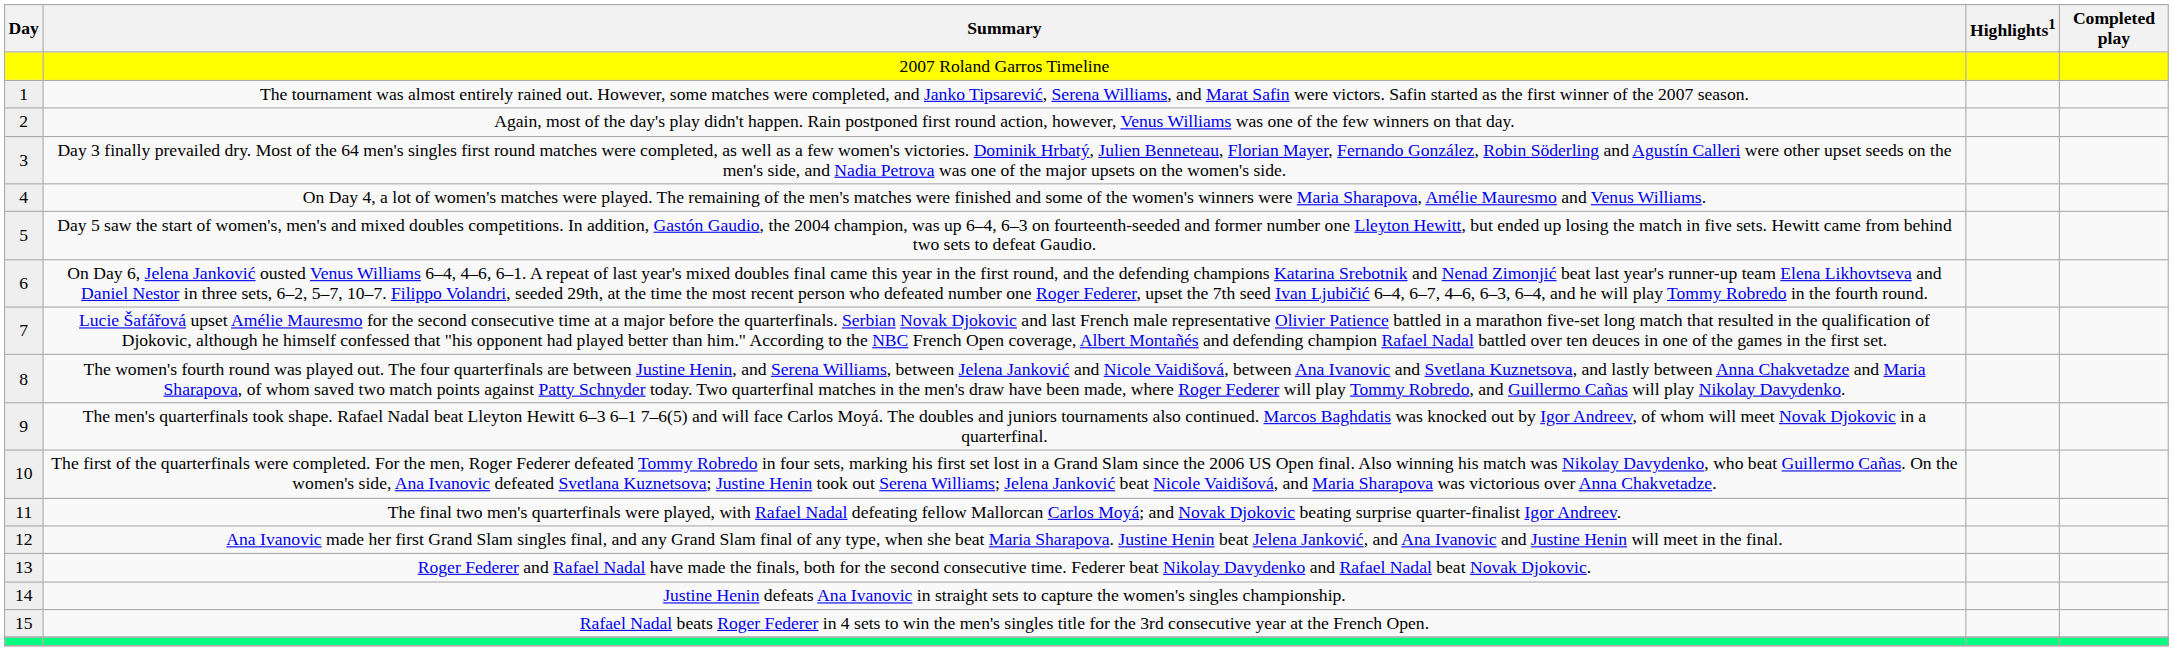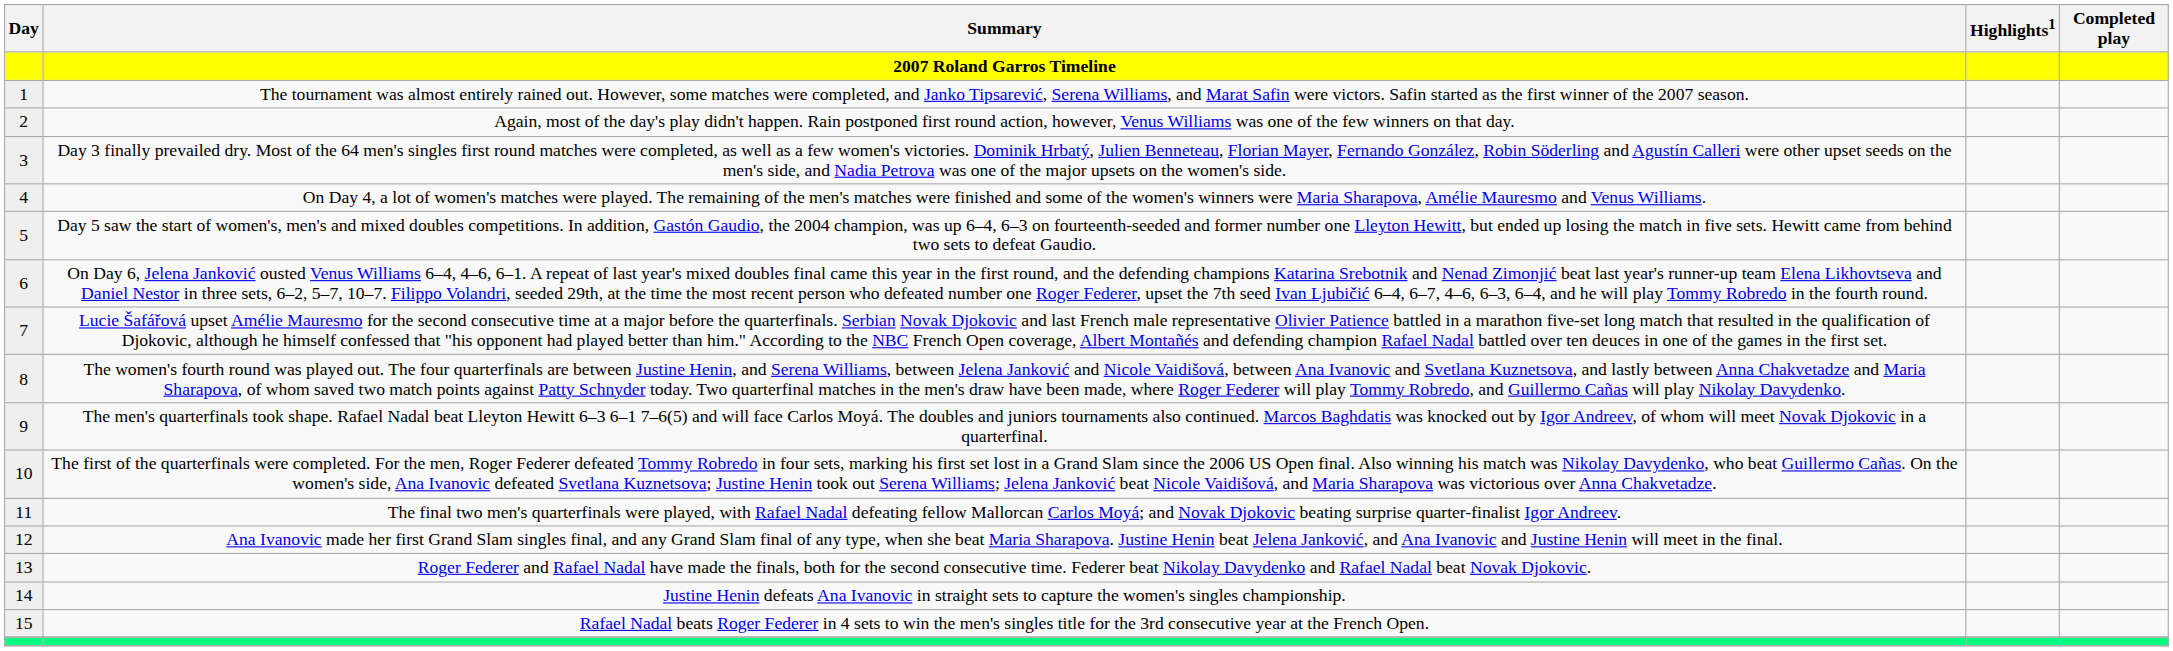(1004, 66) normal -> (1004, 66) bold
